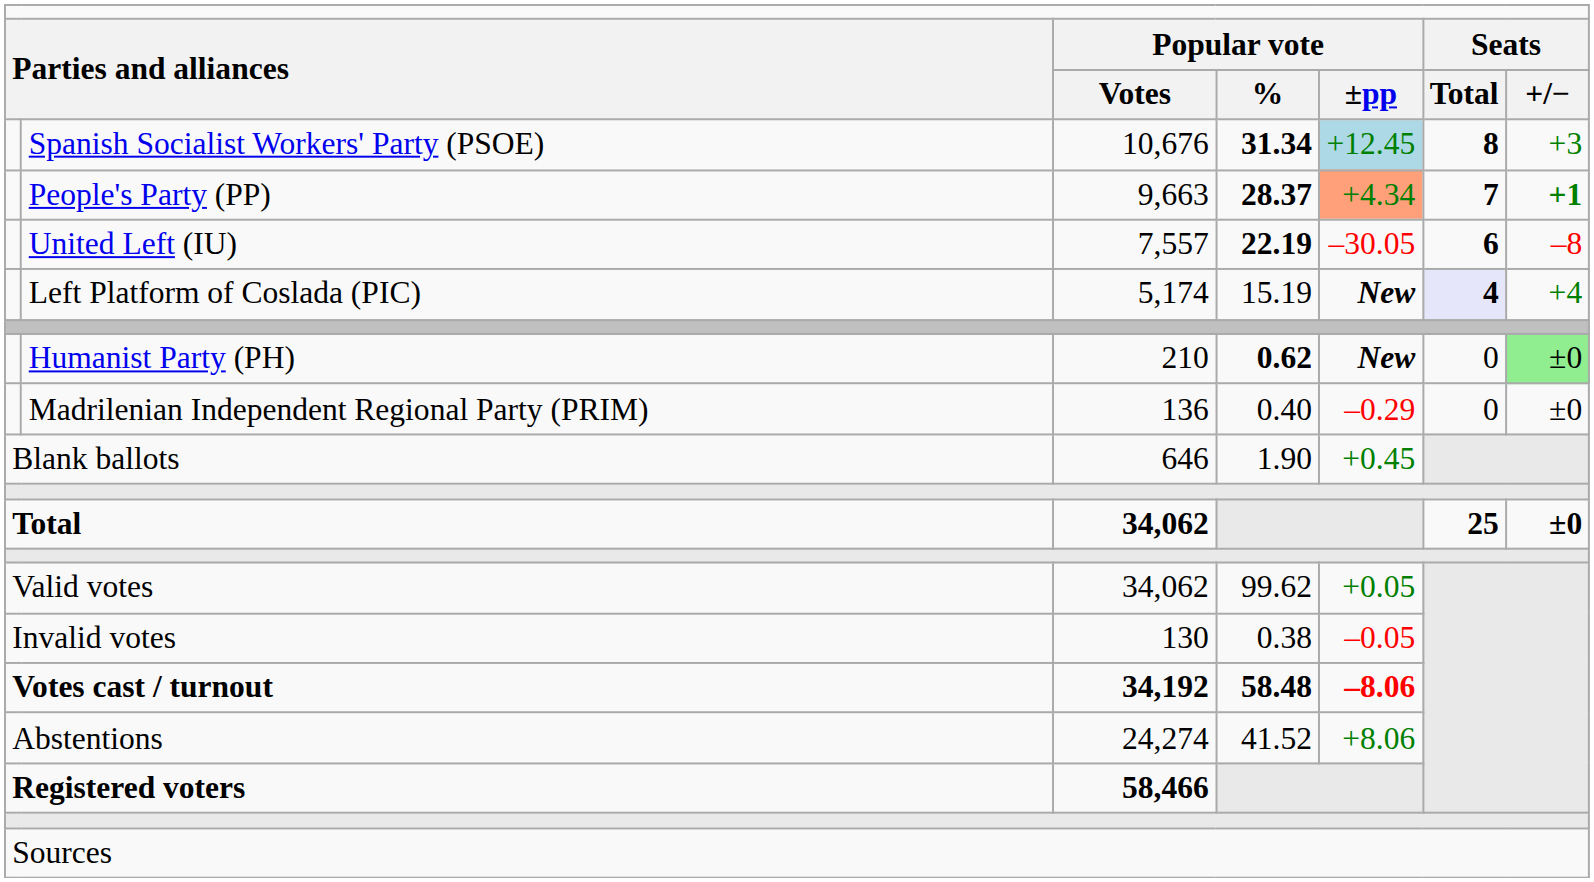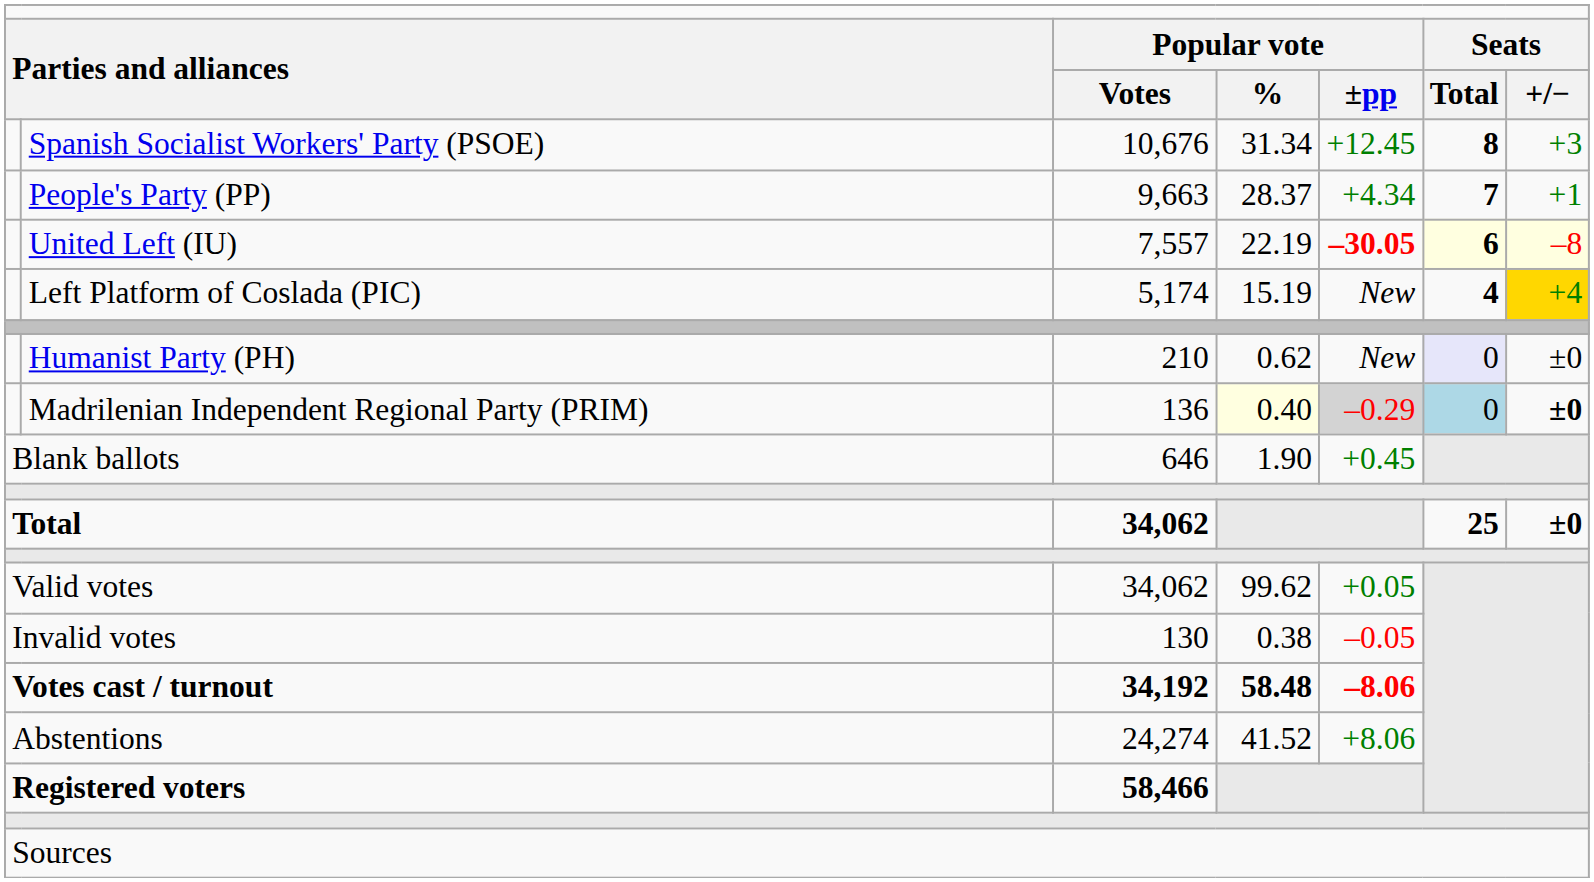(1276, 144) bold -> (1276, 144) normal
(1371, 144) lightblue background -> (1371, 144) no background
(1276, 193) bold -> (1276, 193) normal
(1379, 193) lightsalmon background -> (1379, 193) no background
(1565, 193) bold -> (1565, 193) normal
(1276, 243) bold -> (1276, 243) normal
(1372, 243) normal -> (1372, 243) bold
(1491, 243) no background -> (1491, 243) lightyellow background
(1566, 243) no background -> (1566, 243) lightyellow background
(1386, 293) bold -> (1387, 293) normal
(1491, 293) lavender background -> (1491, 293) no background
(1565, 293) no background -> (1565, 293) gold background
(1284, 358) bold -> (1284, 358) normal
(1386, 358) bold -> (1387, 358) normal
(1491, 358) no background -> (1491, 358) lavender background
(1566, 358) lightgreen background -> (1566, 358) no background
(1284, 408) no background -> (1284, 408) lightyellow background
(1380, 408) no background -> (1380, 408) lightgrey background
(1491, 408) no background -> (1491, 408) lightblue background
(1566, 408) normal -> (1566, 408) bold
